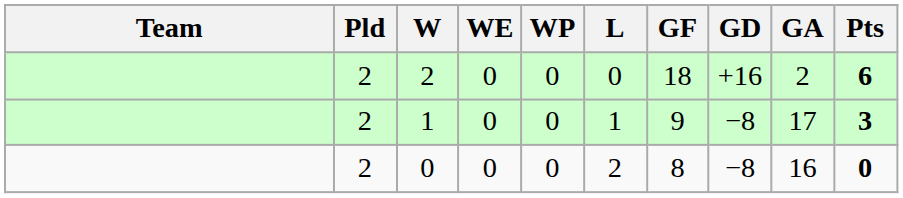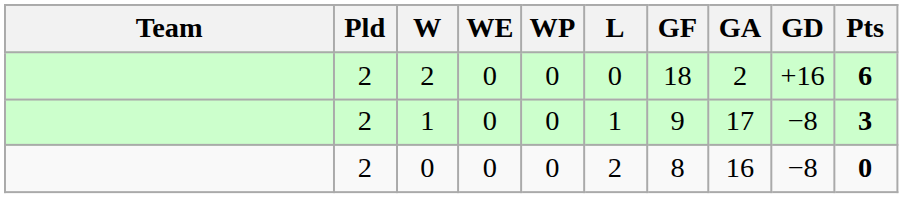columns swapped: (803, 28) <-> (740, 28)
